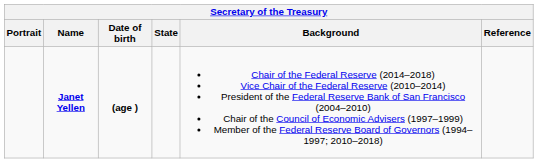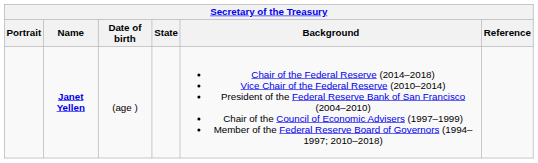(125, 107) bold -> (125, 107) normal
